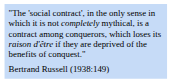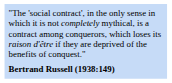(59, 69) normal -> (62, 69) bold
